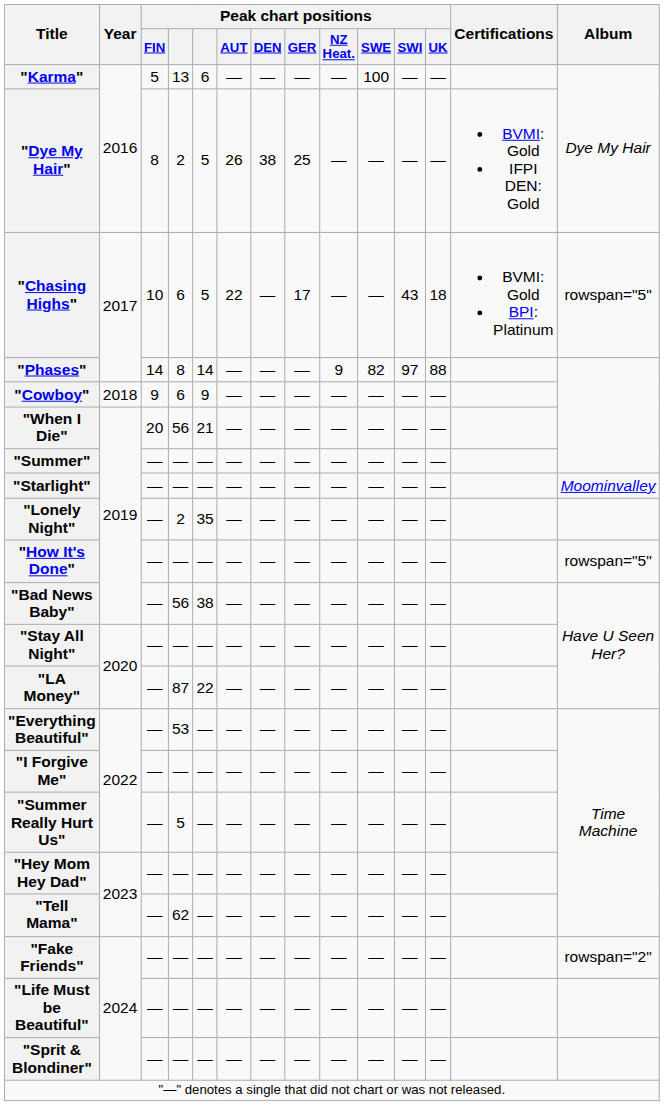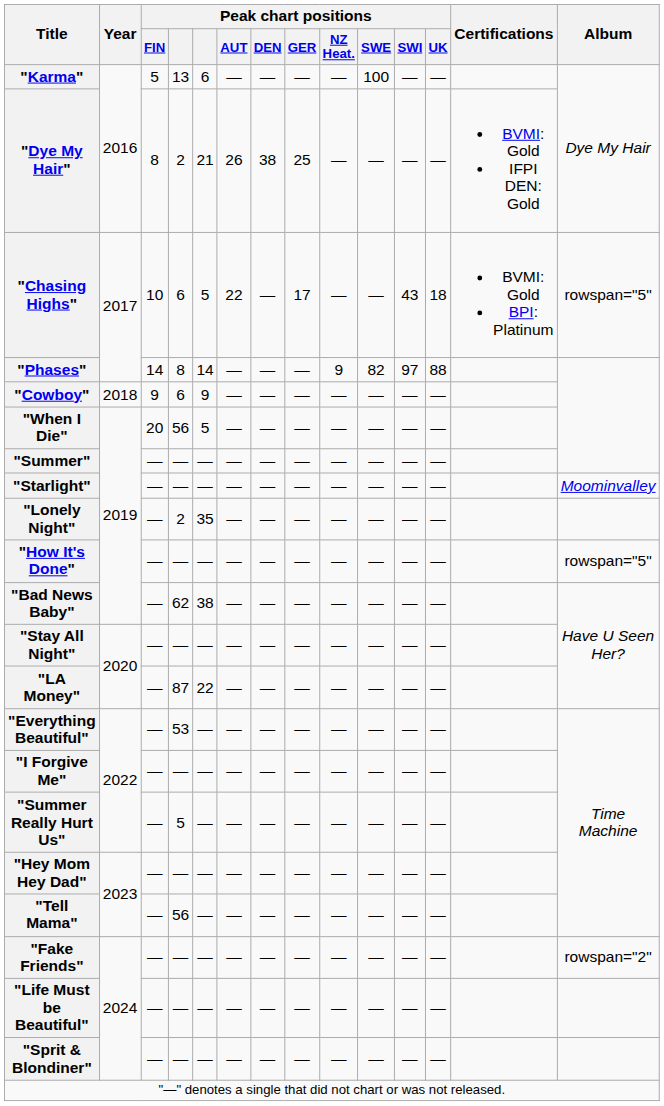(205, 160) 5 -> (205, 160) 21
(205, 427) 21 -> (205, 427) 5
(181, 603) 56 -> (181, 603) 62
(181, 915) 62 -> (181, 915) 56
